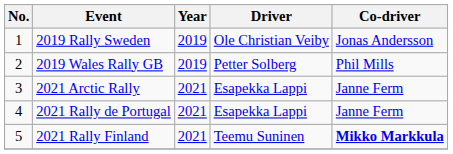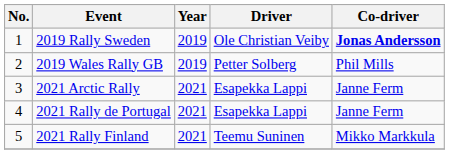(385, 40) normal -> (388, 40) bold
(390, 136) bold -> (385, 136) normal
